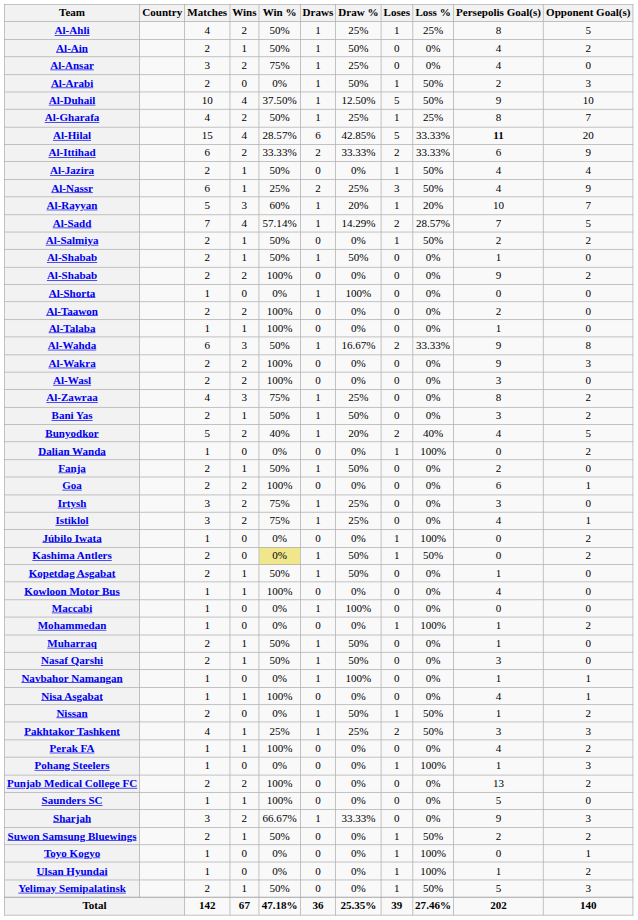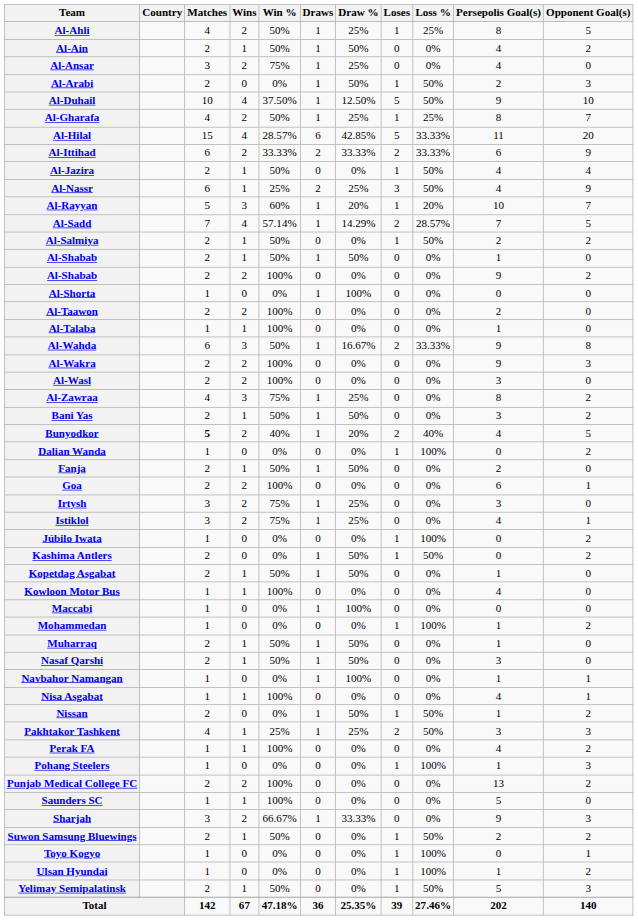(499, 135) bold -> (499, 135) normal
(207, 433) normal -> (207, 433) bold
(280, 556) khaki background -> (280, 556) no background
